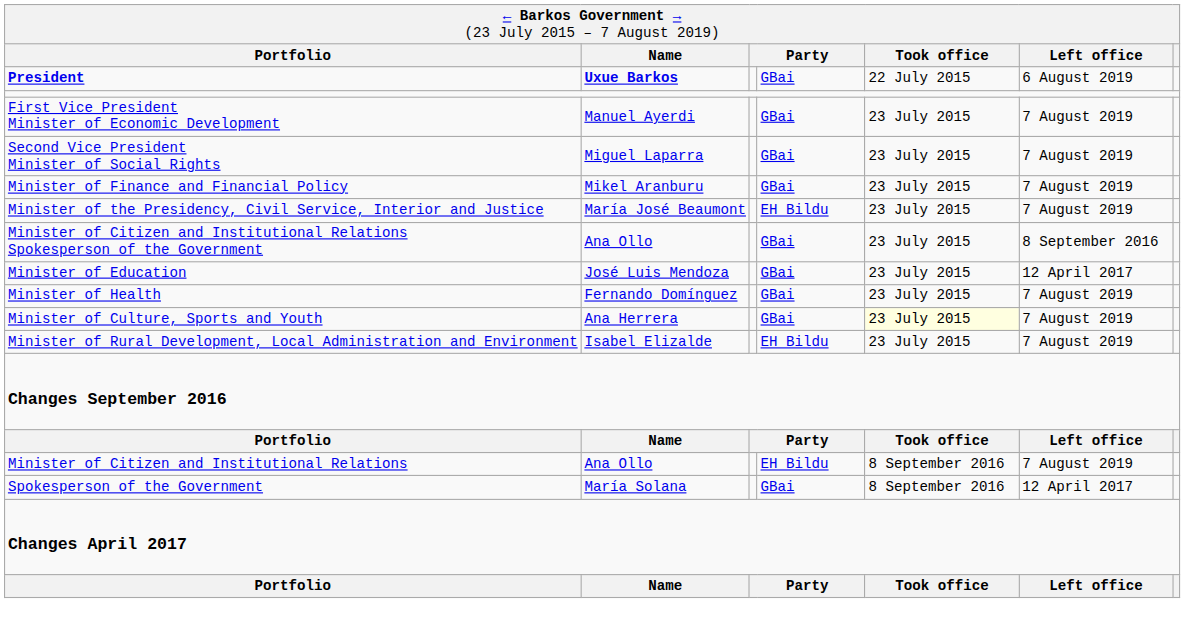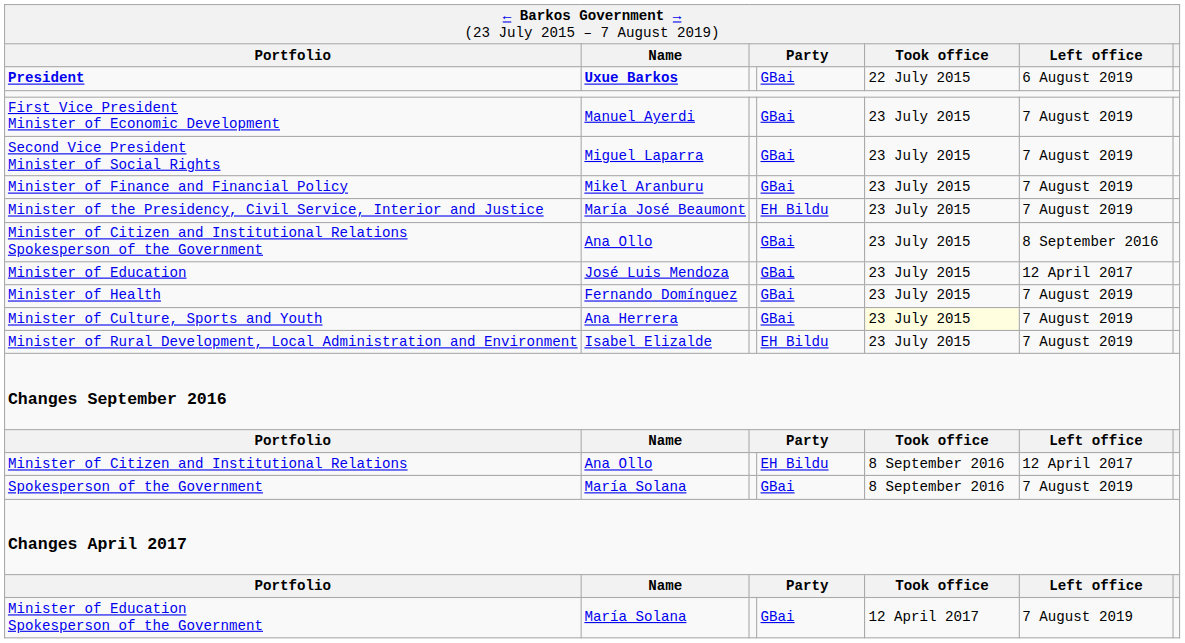(1078, 464) 7 August 2019 -> (1078, 464) 12 April 2017
(1078, 487) 12 April 2017 -> (1078, 487) 7 August 2019
+ row: (135, 618)
